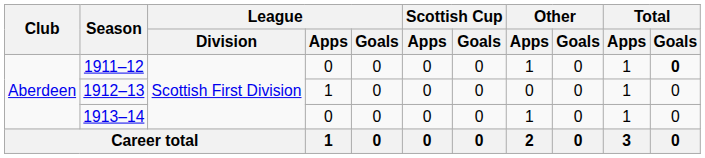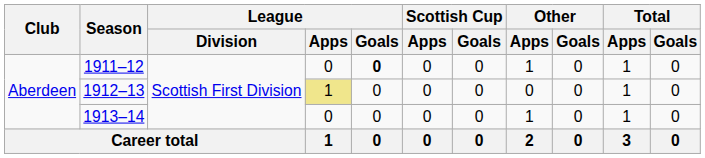(377, 66) normal -> (377, 66) bold
(675, 66) bold -> (675, 66) normal
(328, 91) no background -> (328, 91) khaki background
